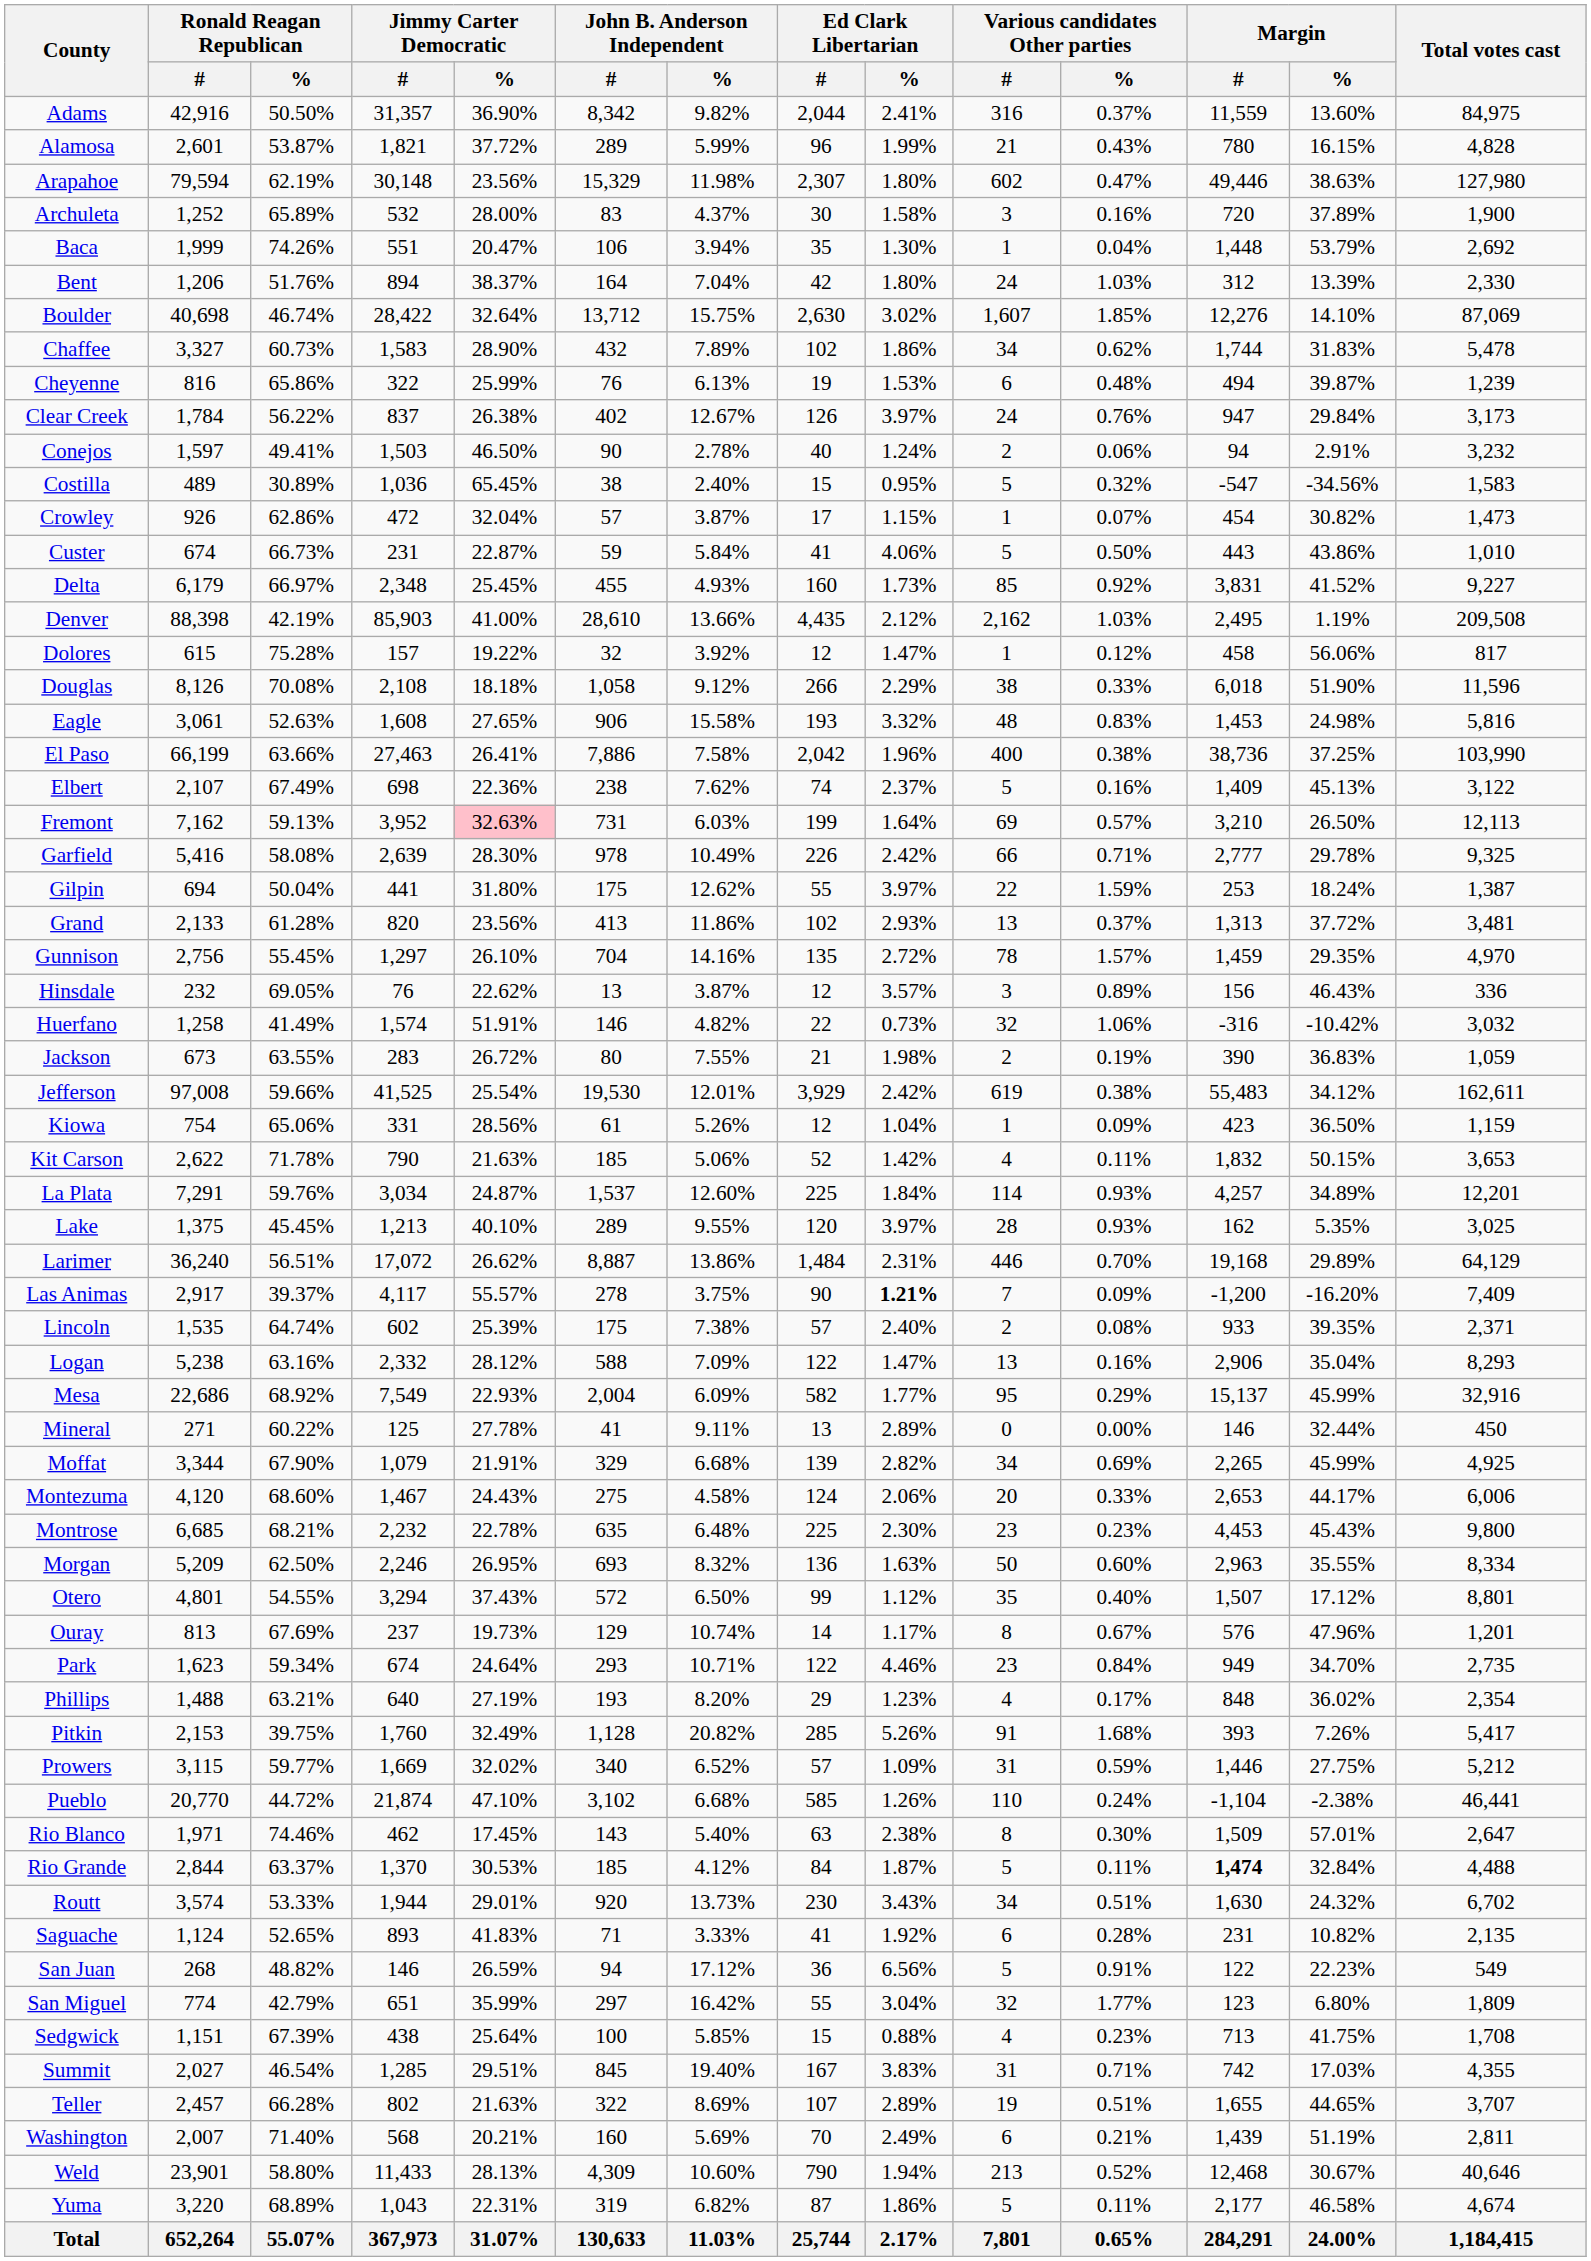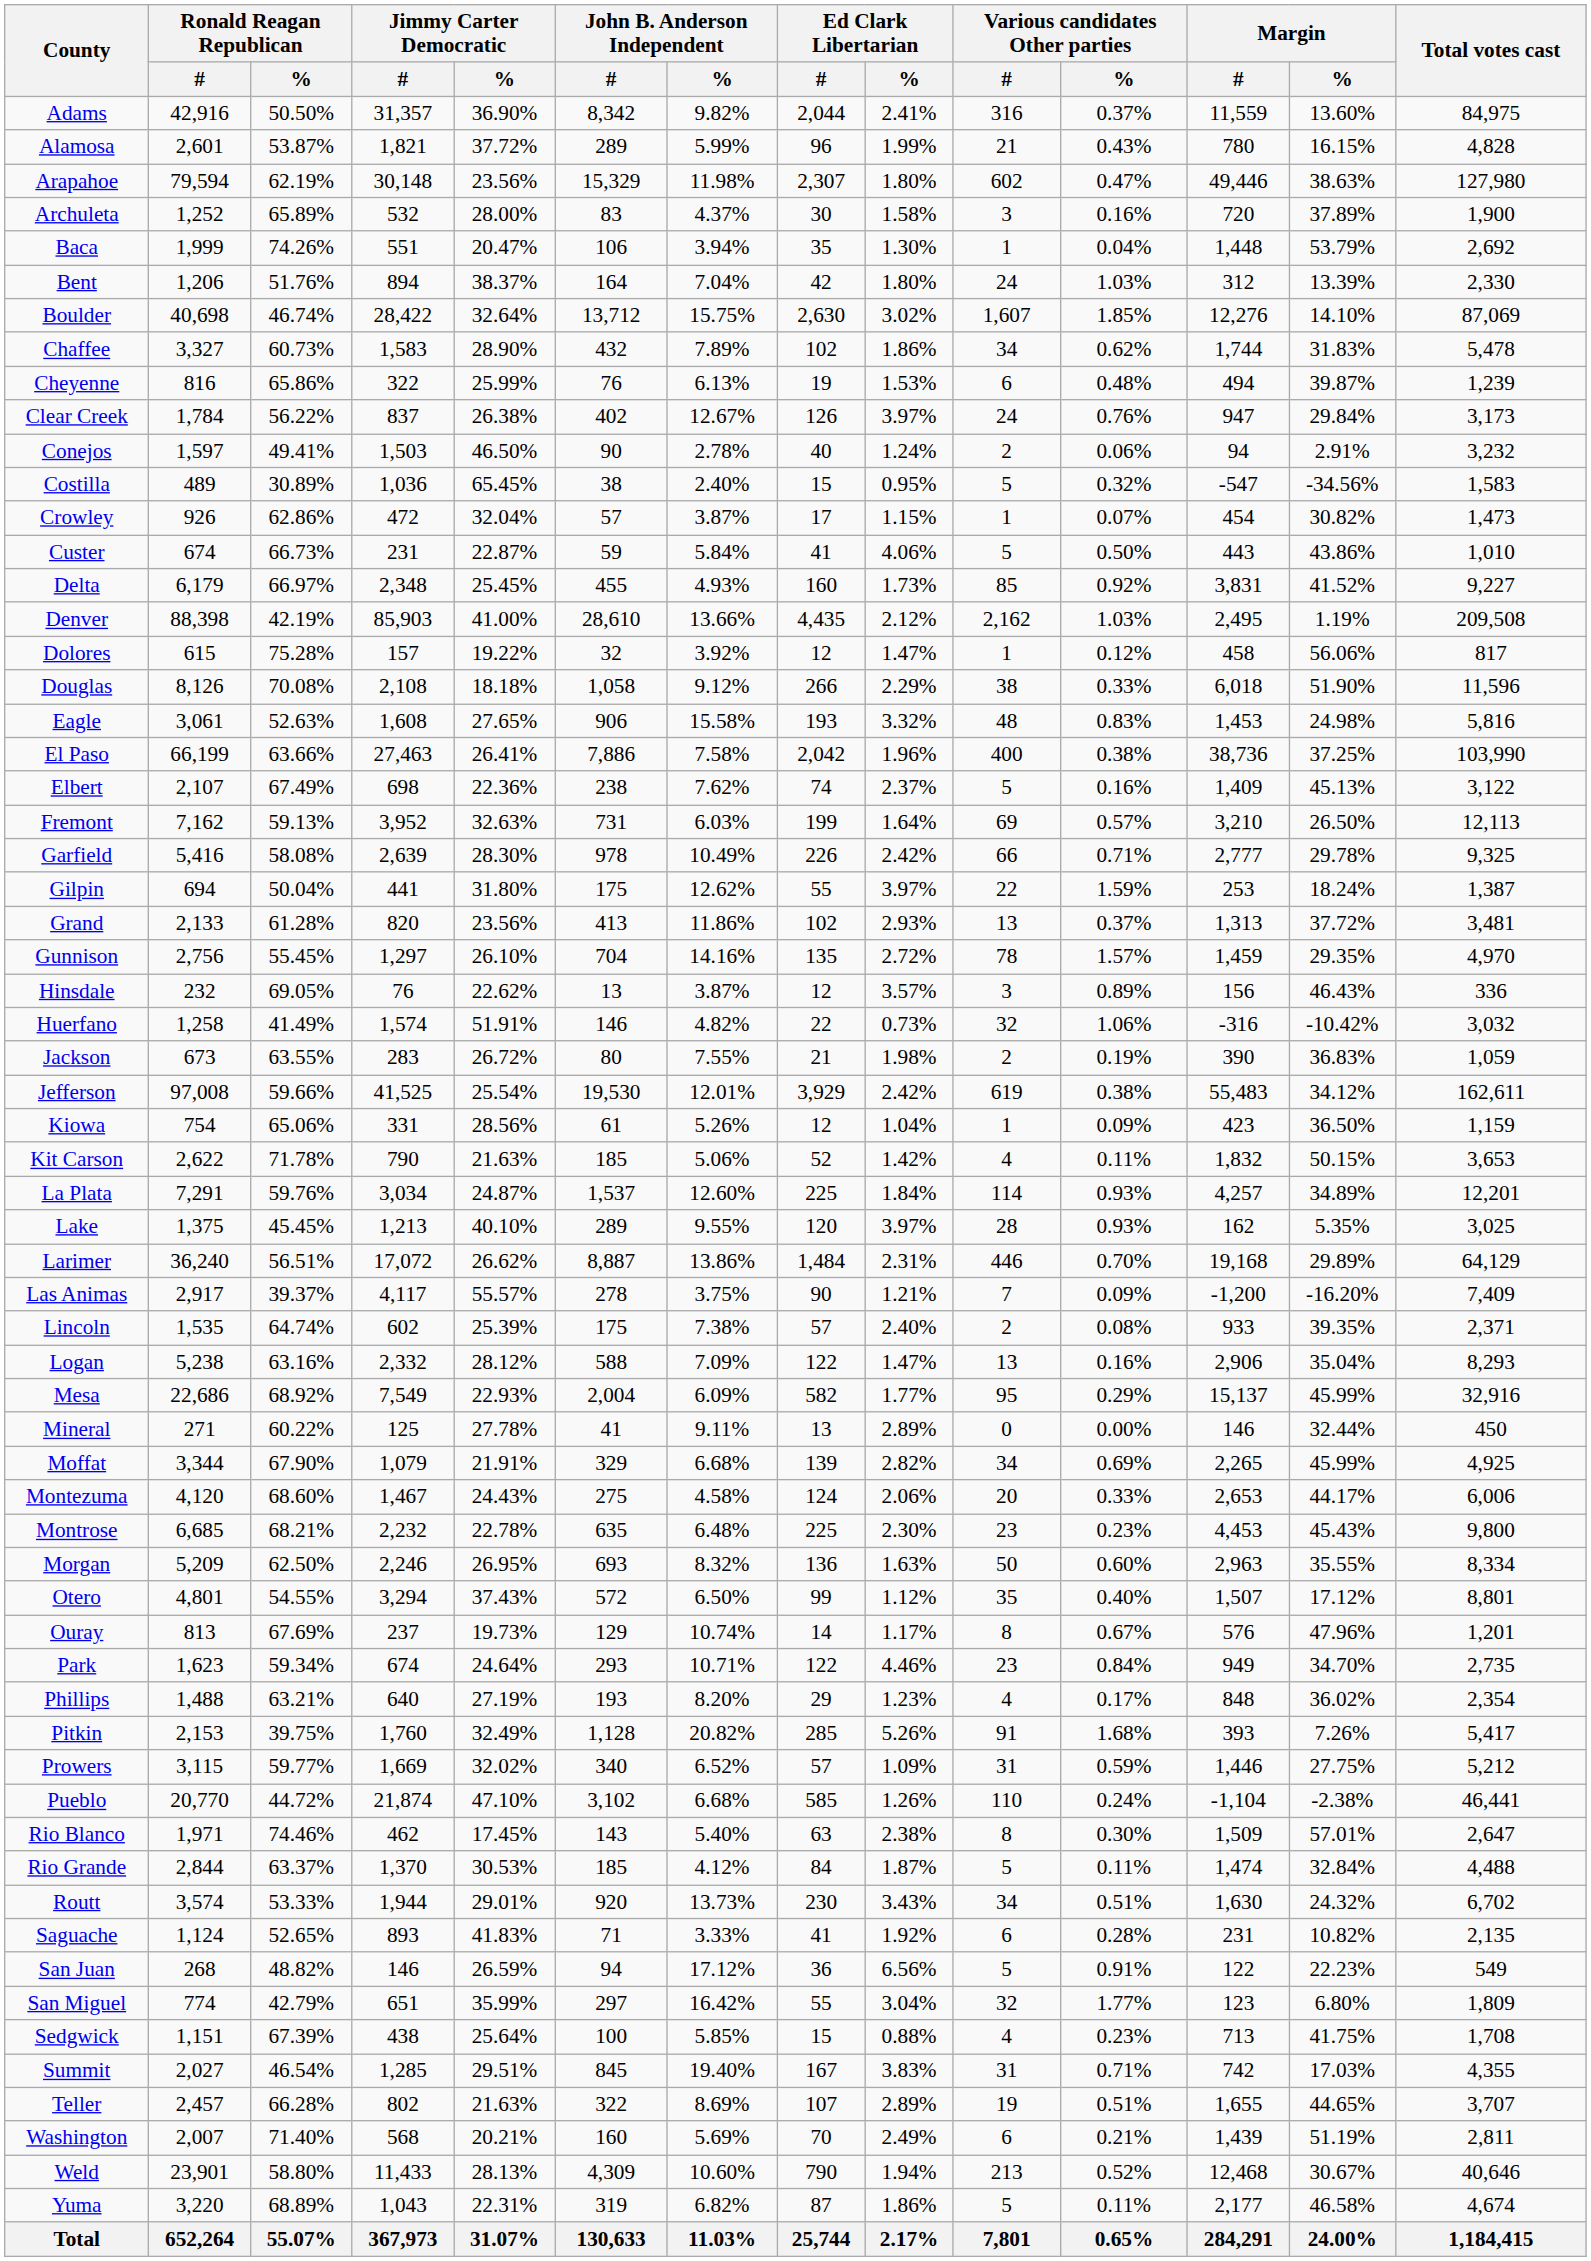(504, 821) pink background -> (504, 821) no background
(909, 1294) bold -> (909, 1294) normal
(1238, 1867) bold -> (1238, 1867) normal
